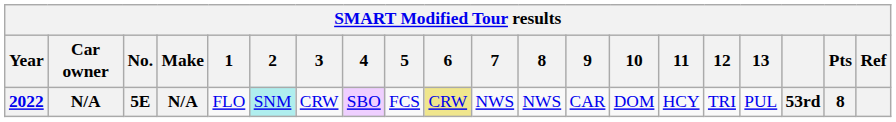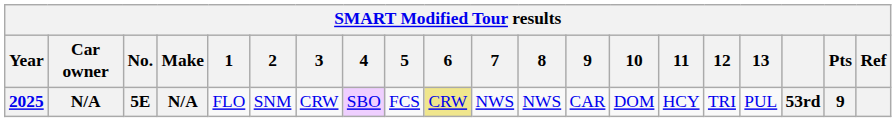(26, 101) 2022 -> (26, 101) 2025
(273, 101) paleturquoise background -> (273, 101) no background
(840, 101) 8 -> (840, 101) 9
